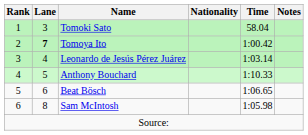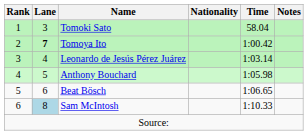(258, 75) 1:10.33 -> (258, 75) 1:05.98
(45, 106) no background -> (45, 106) lightblue background
(258, 106) 1:05.98 -> (258, 106) 1:10.33
